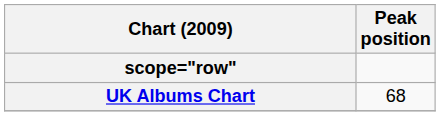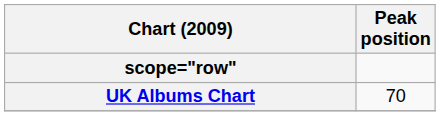(396, 96) 68 -> (396, 96) 70
